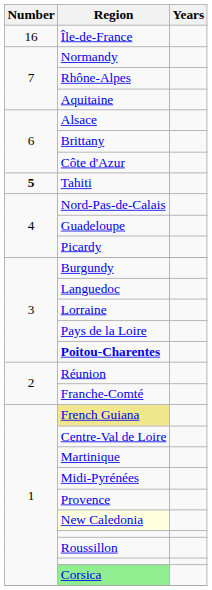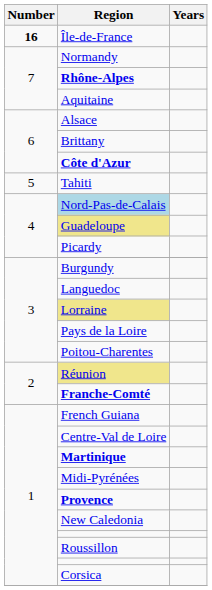(31, 36) normal -> (31, 36) bold
(96, 78) normal -> (97, 78) bold
(93, 162) normal -> (96, 162) bold
(31, 183) bold -> (31, 183) normal
(113, 204) no background -> (113, 204) lightblue background
(93, 225) no background -> (93, 225) khaki background
(84, 309) no background -> (84, 309) khaki background
(110, 352) bold -> (107, 352) normal
(83, 373) no background -> (83, 373) khaki background
(102, 394) normal -> (105, 394) bold
(100, 415) khaki background -> (100, 415) no background
(90, 457) normal -> (93, 457) bold
(86, 499) normal -> (87, 499) bold
(102, 520) lightyellow background -> (102, 520) no background
(81, 574) lightgreen background -> (81, 574) no background
